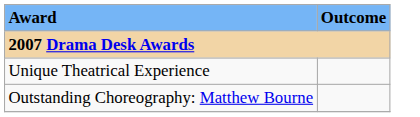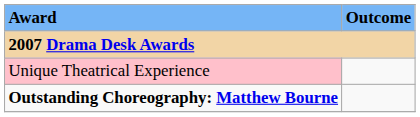(109, 71) no background -> (109, 71) pink background
(161, 97) normal -> (173, 97) bold
